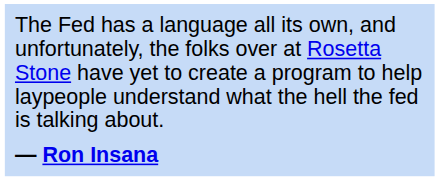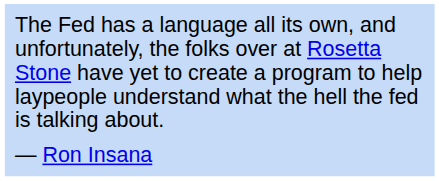(87, 155) bold -> (84, 155) normal
